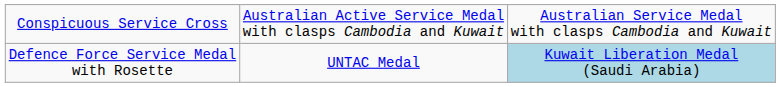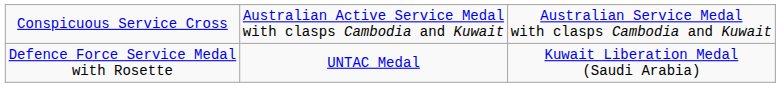(641, 63) lightblue background -> (641, 63) no background
